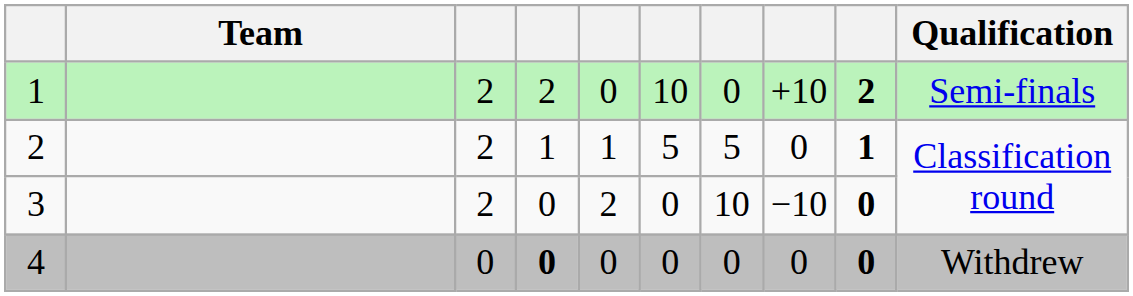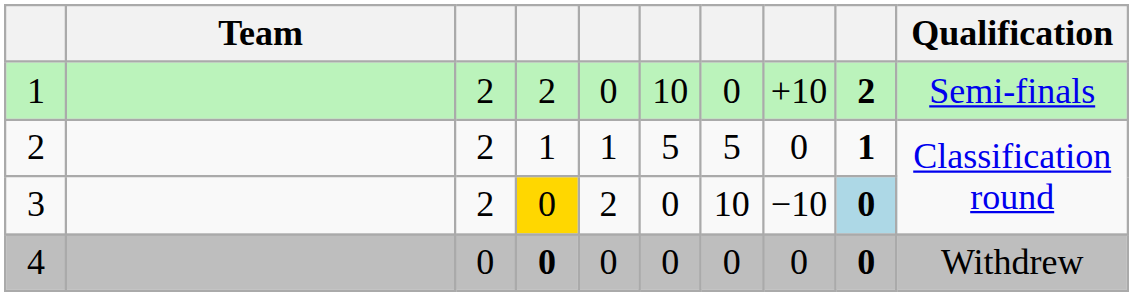(547, 204) no background -> (547, 204) gold background
(866, 204) no background -> (866, 204) lightblue background
